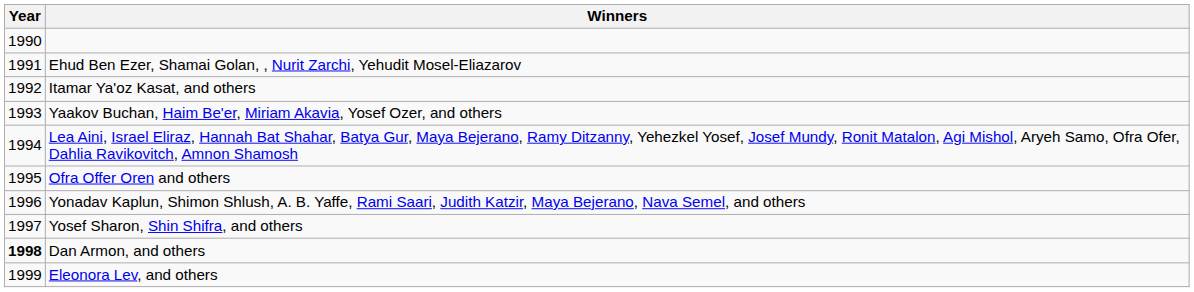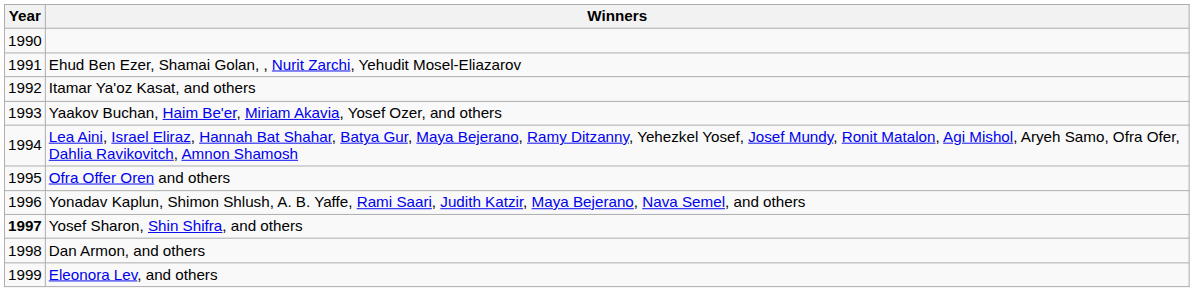(25, 226) normal -> (25, 226) bold
(25, 250) bold -> (25, 250) normal
